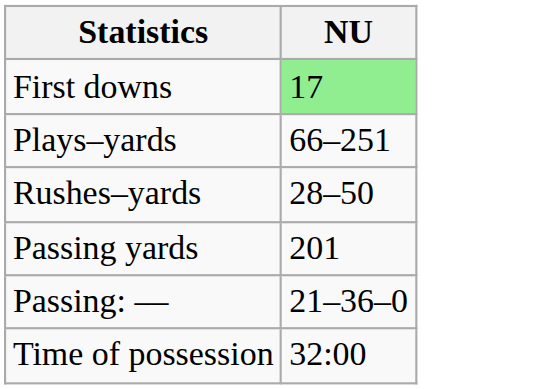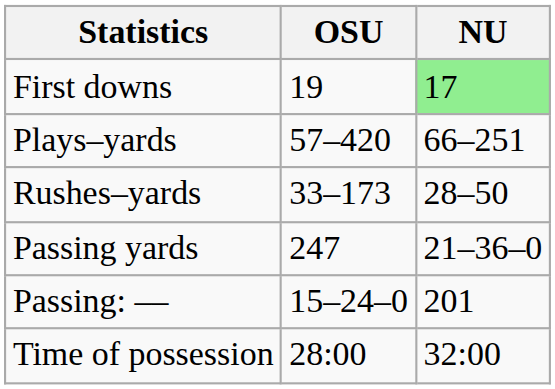+ column: (349, 32)
(315, 247) 201 -> (483, 247) 21–36–0
(349, 301) 21–36–0 -> (449, 301) 201
